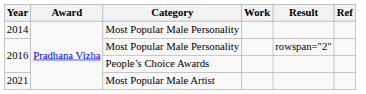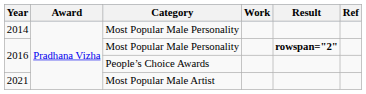(303, 47) normal -> (306, 47) bold
